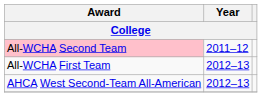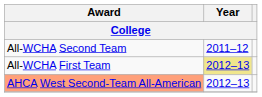(67, 48) pink background -> (67, 48) no background
(228, 65) no background -> (228, 65) khaki background
(104, 83) no background -> (104, 83) lightsalmon background
